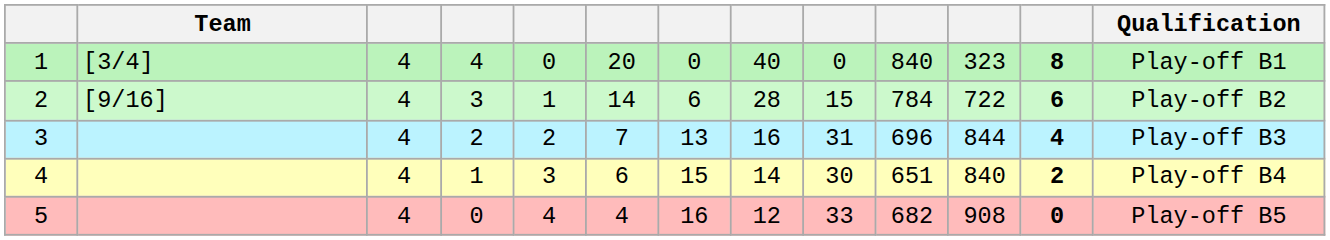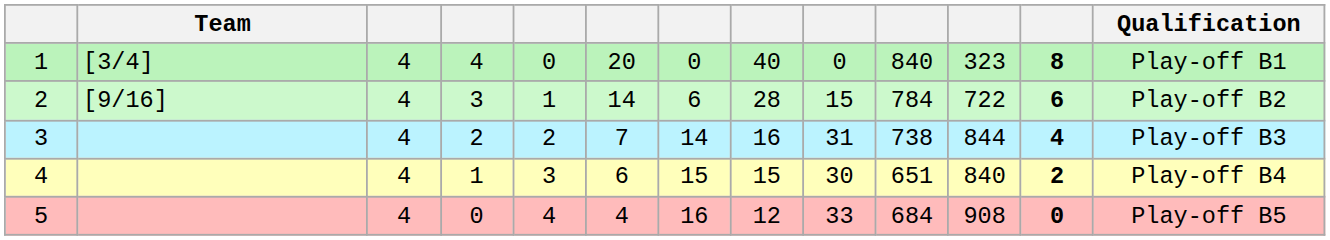(694, 139) 13 -> (694, 139) 14
(912, 139) 696 -> (912, 139) 738
(767, 177) 14 -> (767, 177) 15
(912, 216) 682 -> (912, 216) 684
